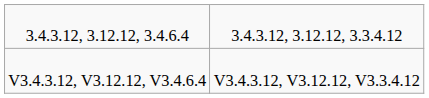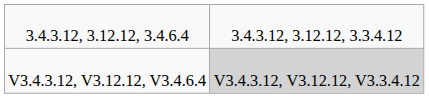(317, 80) no background -> (317, 80) lightgrey background
